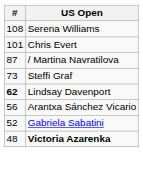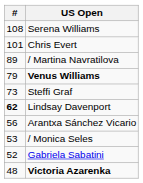(12, 60) 87 -> (12, 60) 89
+ row: (64, 76)
+ row: (60, 139)
